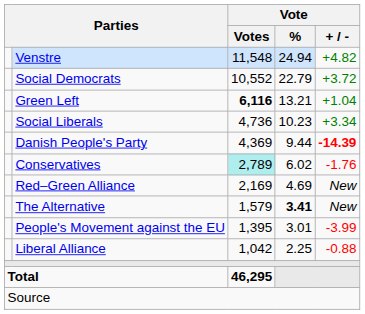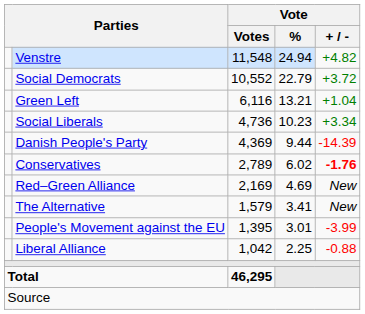(256, 100) bold -> (256, 100) normal
(337, 143) bold -> (337, 143) normal
(255, 164) paleturquoise background -> (255, 164) no background
(341, 164) normal -> (341, 164) bold
(299, 206) bold -> (299, 206) normal
